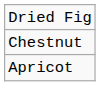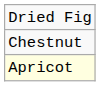(41, 68) no background -> (41, 68) lightyellow background
